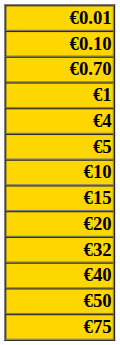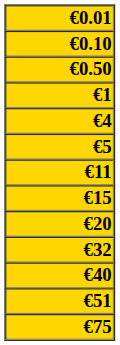(91, 69) €0.70 -> (91, 69) €0.50
(98, 172) €10 -> (98, 172) €11
(98, 301) €50 -> (98, 301) €51
